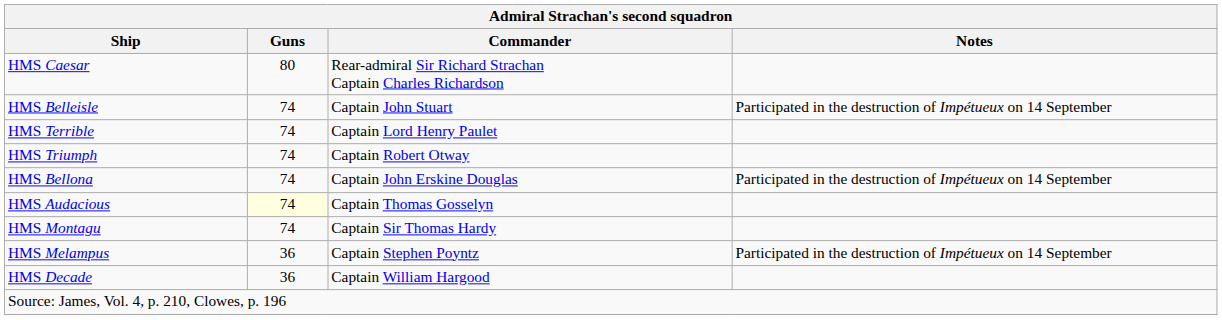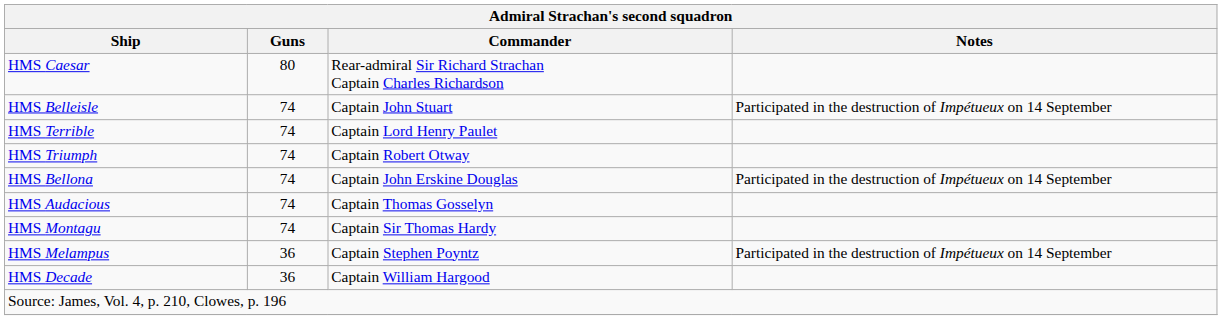(287, 204) lightyellow background -> (287, 204) no background
